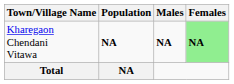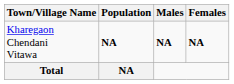(196, 42) lightgreen background -> (196, 42) no background
